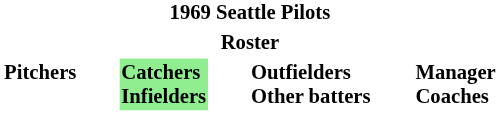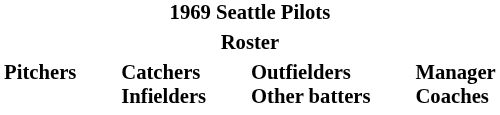(164, 84) lightgreen background -> (164, 84) no background
